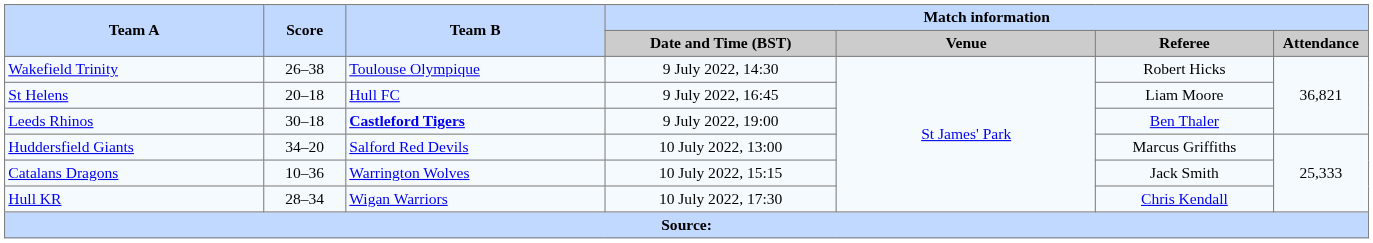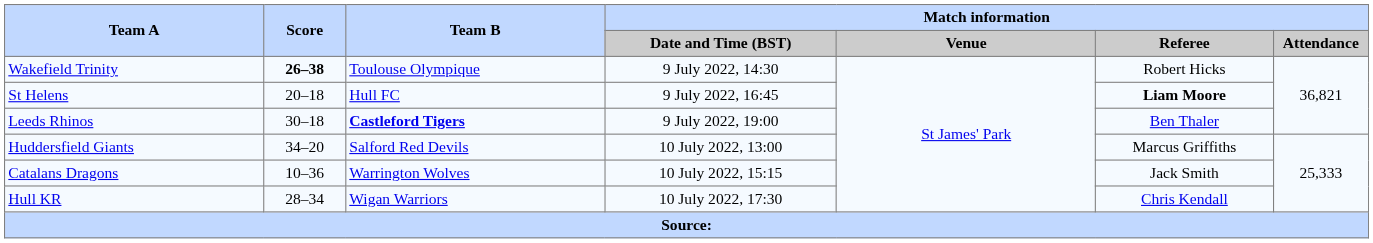(305, 69) normal -> (305, 69) bold
(1184, 95) normal -> (1184, 95) bold
